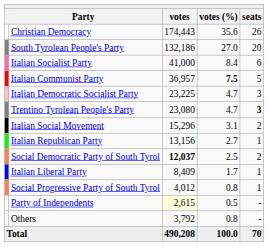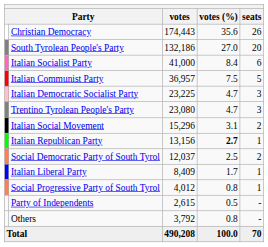(232, 78) bold -> (232, 78) normal
(259, 110) bold -> (259, 110) normal
(232, 141) normal -> (232, 141) bold
(182, 156) bold -> (182, 156) normal
(184, 203) lightyellow background -> (184, 203) no background
